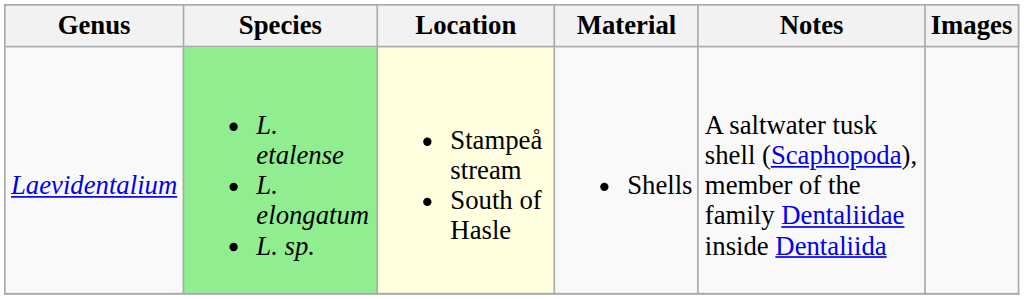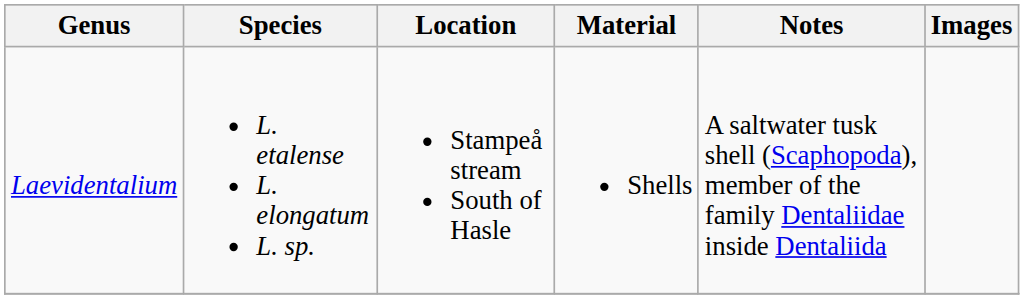(280, 185) lightgreen background -> (280, 185) no background
(466, 185) lightyellow background -> (466, 185) no background
